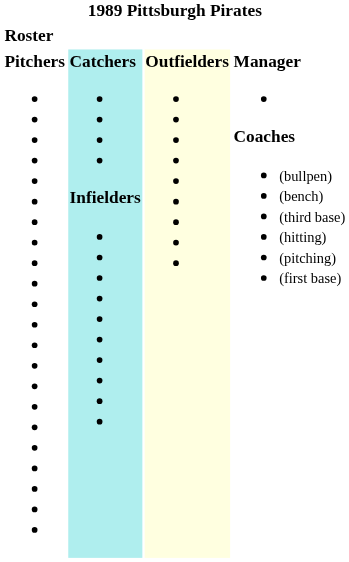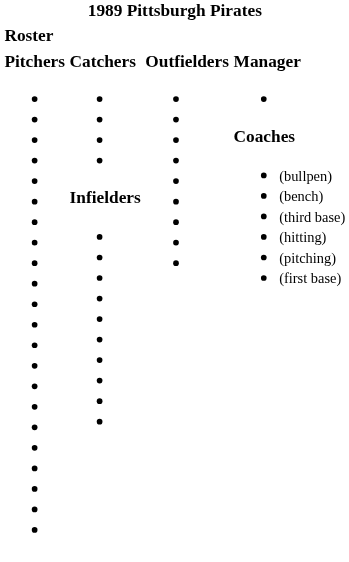(105, 241) paleturquoise background -> (105, 241) no background
(187, 162) lightyellow background -> (187, 162) no background
